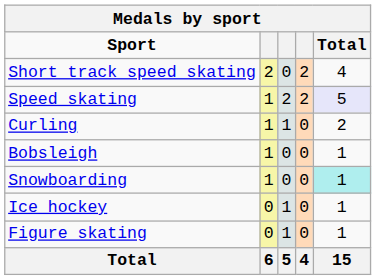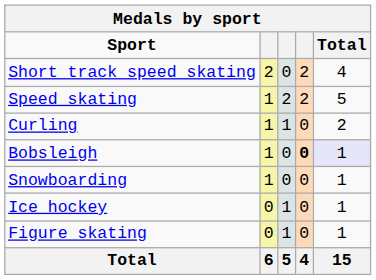(342, 99) lavender background -> (342, 99) no background
(304, 153) normal -> (304, 153) bold
(342, 153) no background -> (342, 153) lavender background
(342, 180) paleturquoise background -> (342, 180) no background
